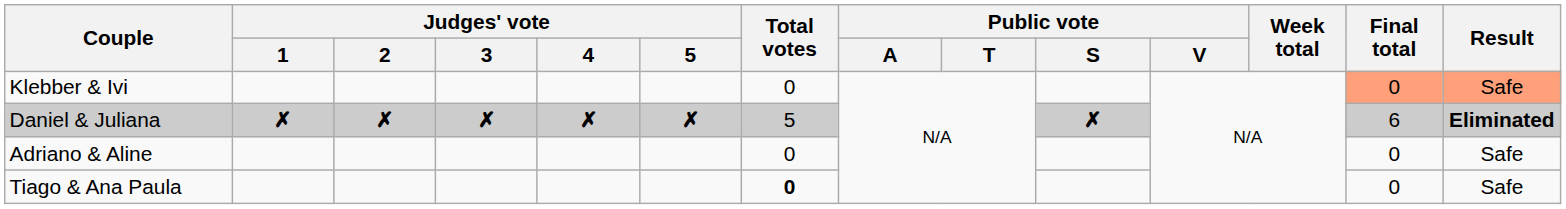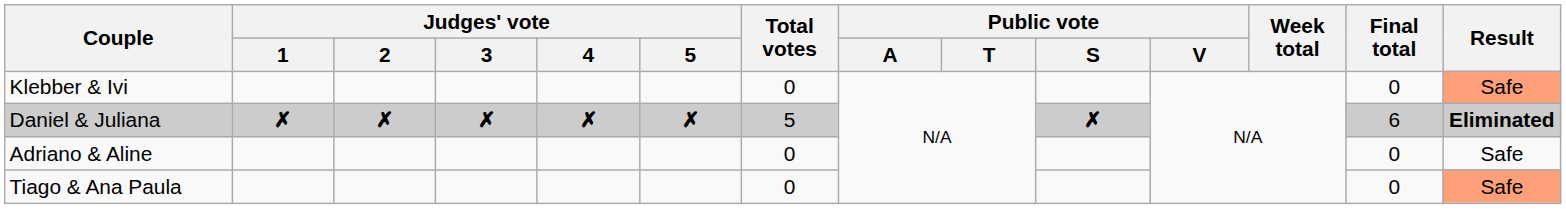(1394, 88) lightsalmon background -> (1394, 88) no background
(790, 187) bold -> (790, 187) normal
(1502, 187) no background -> (1502, 187) lightsalmon background
